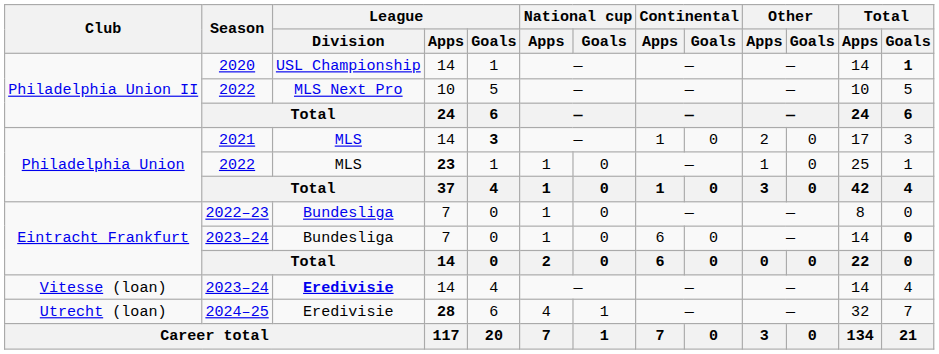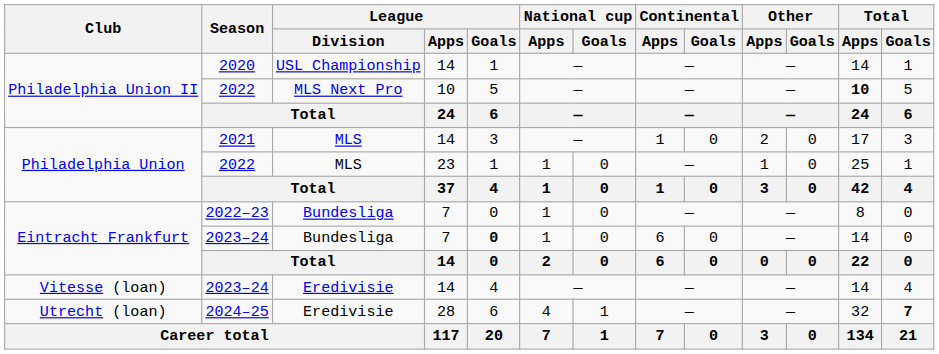(908, 66) bold -> (908, 66) normal
(860, 91) normal -> (860, 91) bold
(494, 140) bold -> (494, 140) normal
(446, 164) bold -> (446, 164) normal
(494, 238) normal -> (494, 238) bold
(908, 238) bold -> (908, 238) normal
(348, 287) bold -> (348, 287) normal
(446, 312) bold -> (446, 312) normal
(908, 312) normal -> (908, 312) bold
